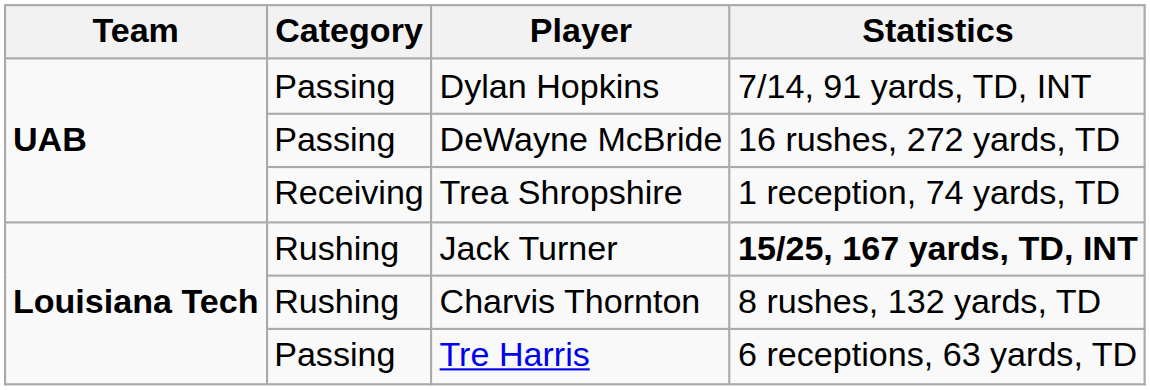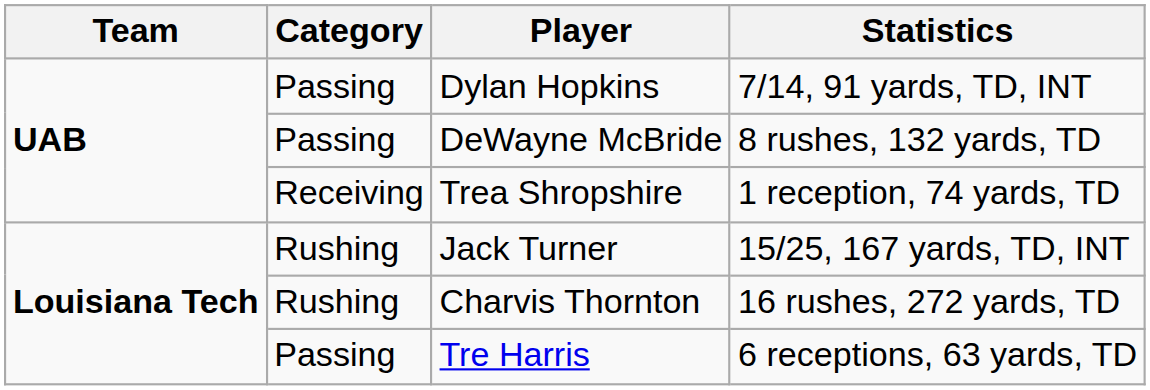(929, 139) 16 rushes, 272 yards, TD -> (920, 139) 8 rushes, 132 yards, TD
(938, 247) bold -> (934, 247) normal
(920, 301) 8 rushes, 132 yards, TD -> (929, 301) 16 rushes, 272 yards, TD
